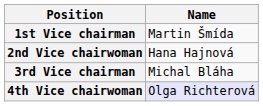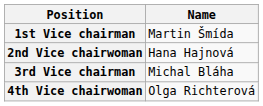(202, 91) lavender background -> (202, 91) no background
